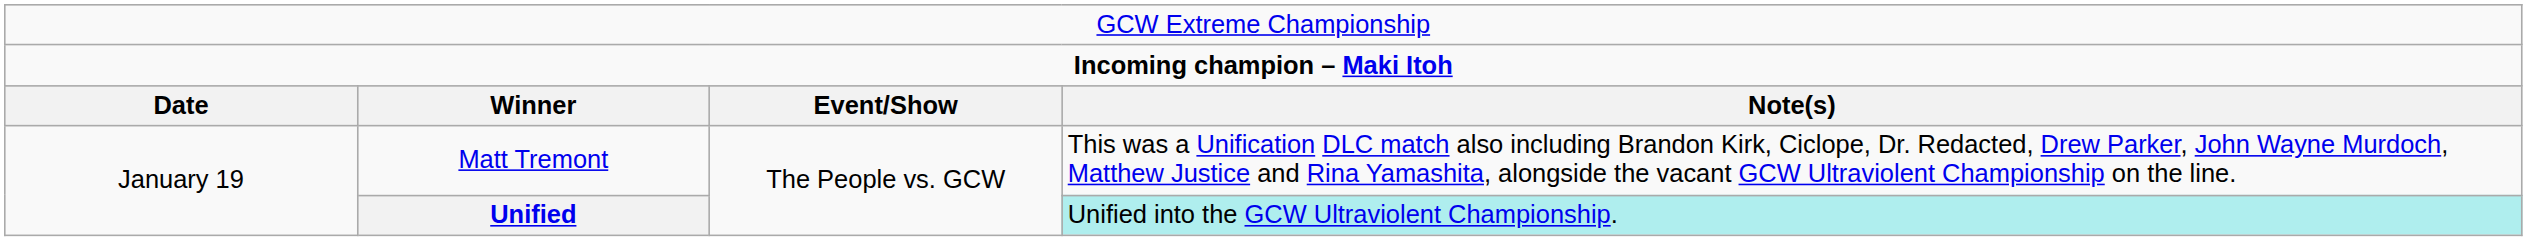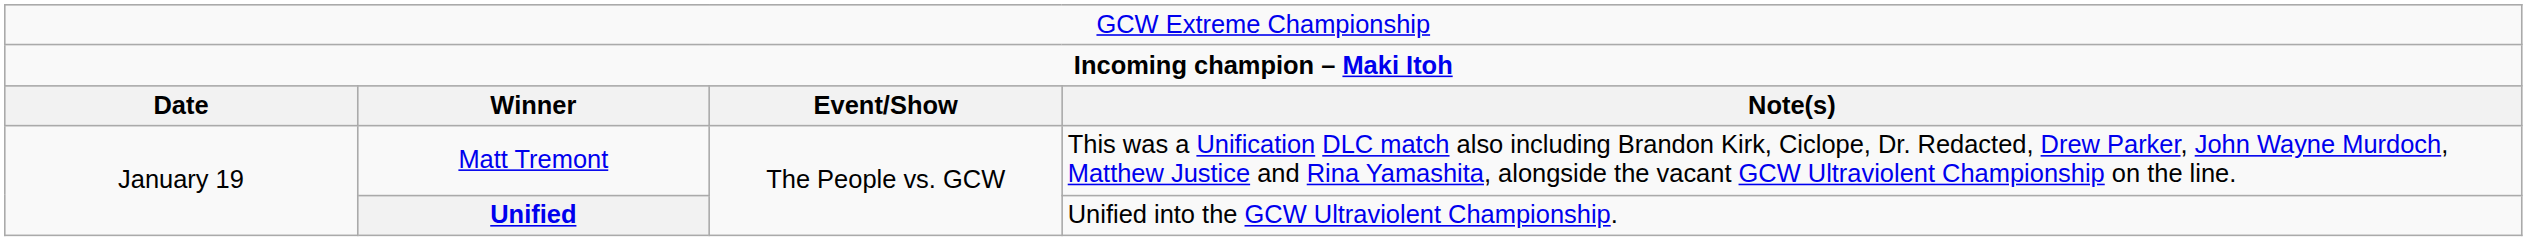(1343, 214) paleturquoise background -> (1343, 214) no background
